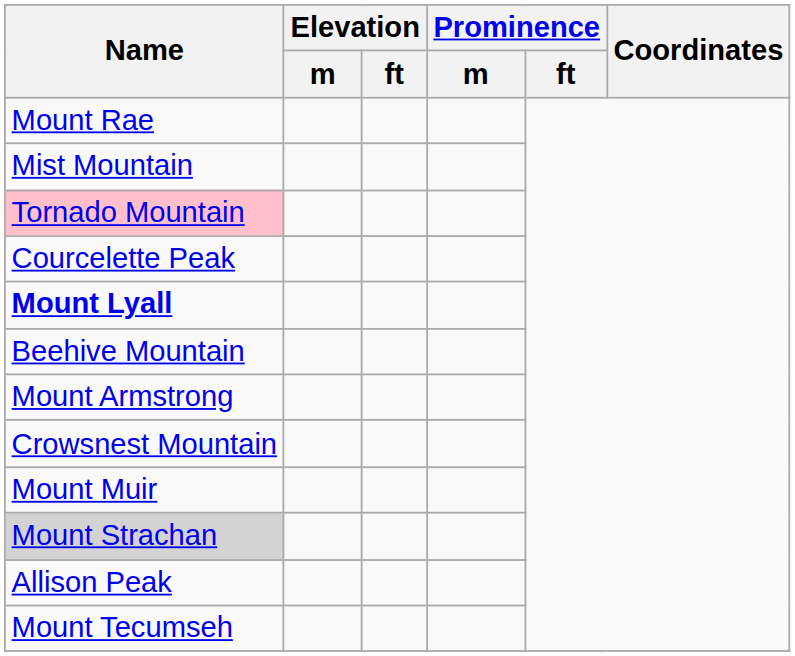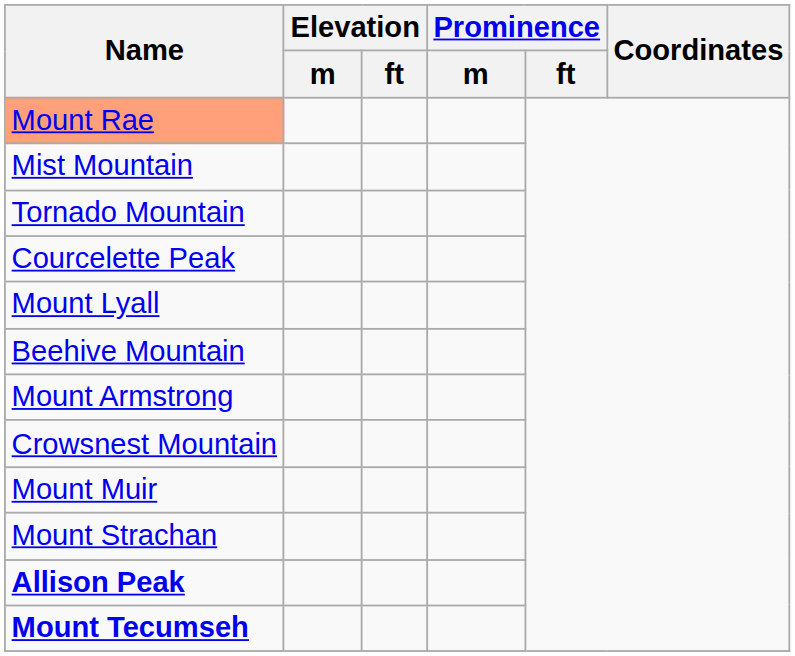(83, 119) no background -> (83, 119) lightsalmon background
(128, 212) pink background -> (128, 212) no background
(92, 304) bold -> (86, 304) normal
(114, 535) lightgrey background -> (114, 535) no background
(92, 581) normal -> (98, 581) bold
(122, 627) normal -> (130, 627) bold
